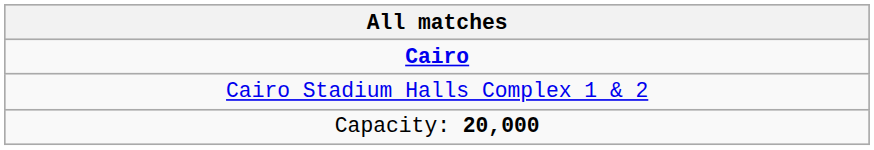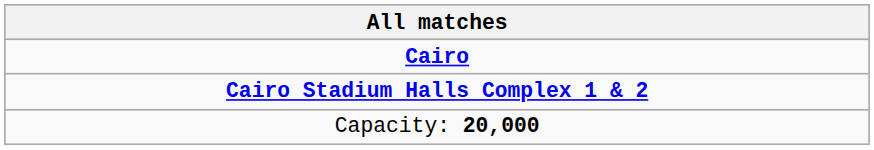(437, 92) normal -> (437, 92) bold
